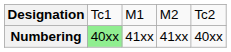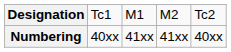(105, 36) lightgreen background -> (105, 36) no background
